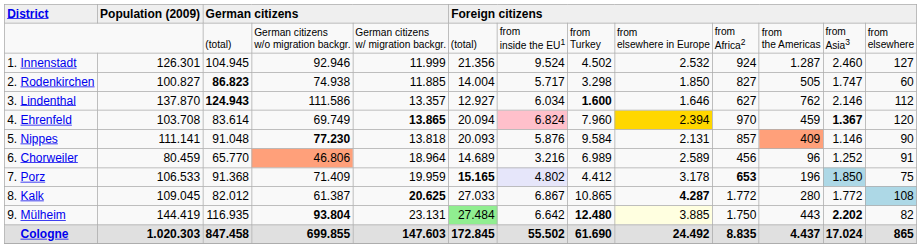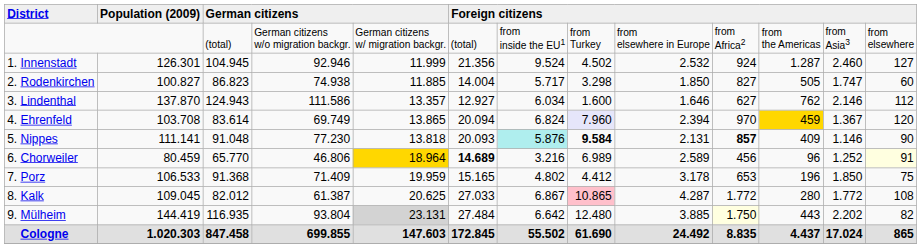(231, 82) bold -> (231, 82) normal
(227, 101) bold -> (227, 101) normal
(597, 101) bold -> (597, 101) normal
(427, 120) bold -> (427, 120) normal
(550, 120) pink background -> (550, 120) no background
(597, 120) no background -> (597, 120) lavender background
(694, 120) gold background -> (694, 120) no background
(810, 120) no background -> (810, 120) gold background
(847, 120) bold -> (847, 120) normal
(332, 139) bold -> (332, 139) normal
(550, 139) no background -> (550, 139) paleturquoise background
(597, 139) normal -> (597, 139) bold
(746, 139) normal -> (746, 139) bold
(810, 139) lightsalmon background -> (810, 139) no background
(332, 158) lightsalmon background -> (332, 158) no background
(427, 158) no background -> (427, 158) gold background
(476, 158) normal -> (476, 158) bold
(907, 158) no background -> (907, 158) lightyellow background
(476, 177) bold -> (476, 177) normal
(550, 177) lavender background -> (550, 177) no background
(746, 177) bold -> (746, 177) normal
(847, 177) lightblue background -> (847, 177) no background
(427, 196) bold -> (427, 196) normal
(593, 196) no background -> (593, 196) pink background
(694, 196) bold -> (694, 196) normal
(904, 196) lightblue background -> (904, 196) no background
(332, 215) bold -> (332, 215) normal
(427, 215) no background -> (427, 215) lightgrey background
(476, 215) lightgreen background -> (476, 215) no background
(593, 215) bold -> (593, 215) normal
(694, 215) lightyellow background -> (694, 215) no background
(741, 215) no background -> (741, 215) lightyellow background
(847, 215) bold -> (847, 215) normal
